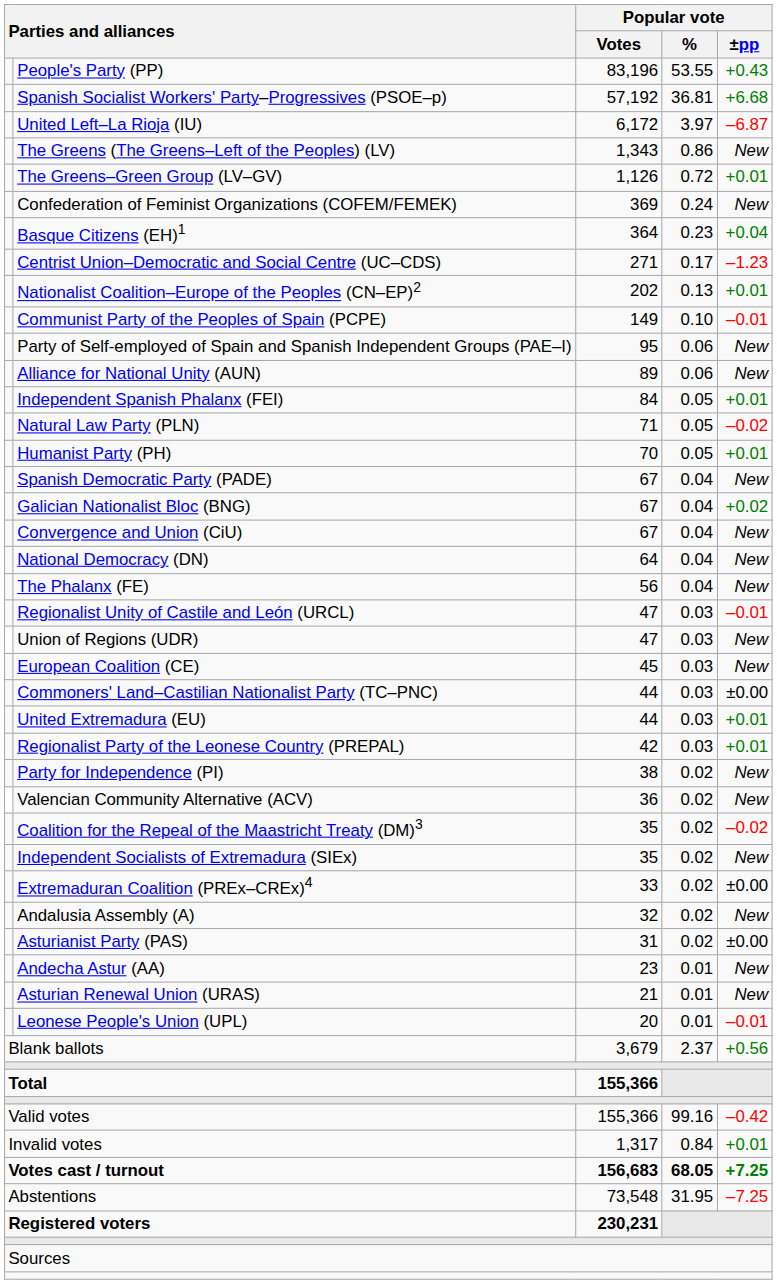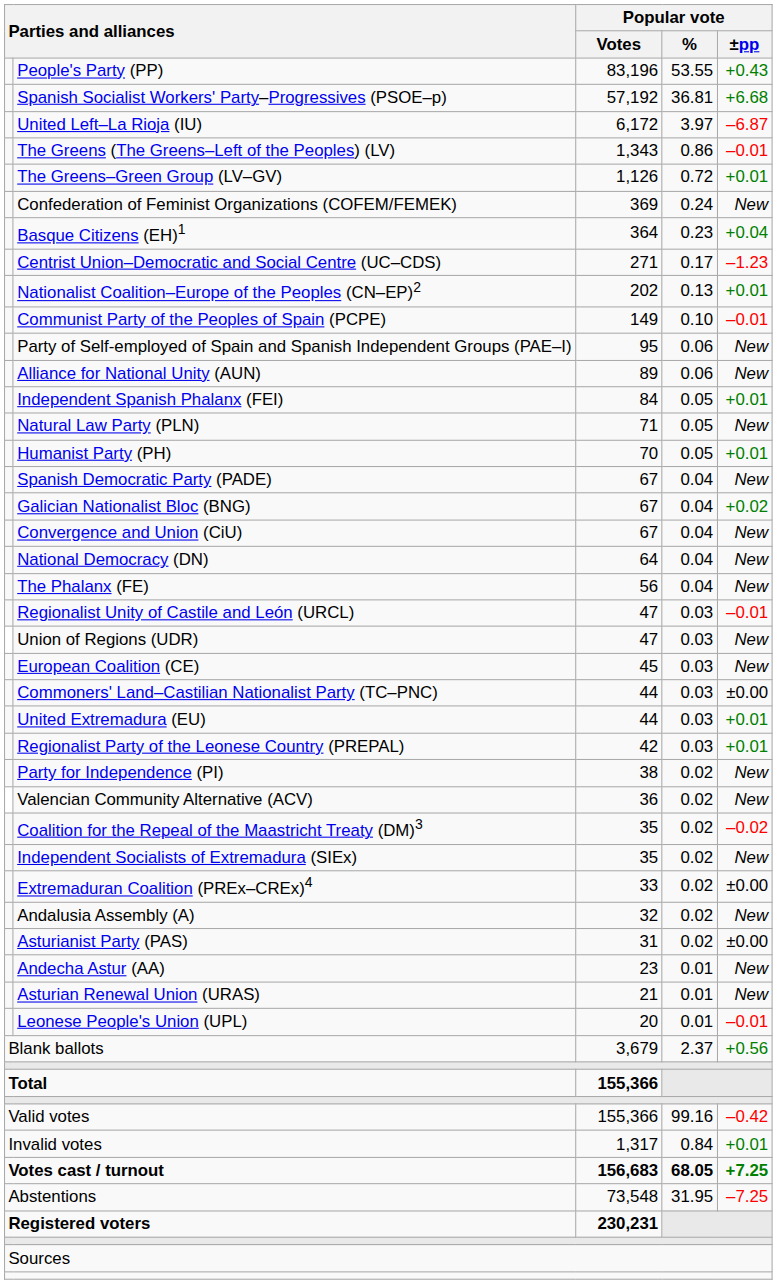(751, 151) New -> (747, 151) –0.01
(747, 426) –0.02 -> (751, 426) New
